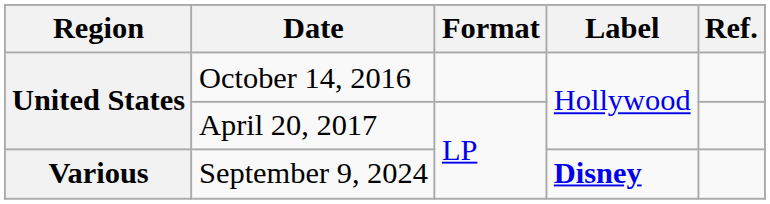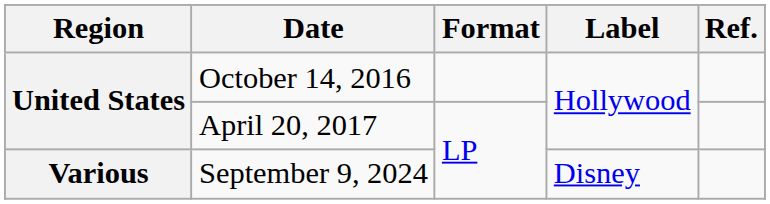(598, 173) bold -> (597, 173) normal
